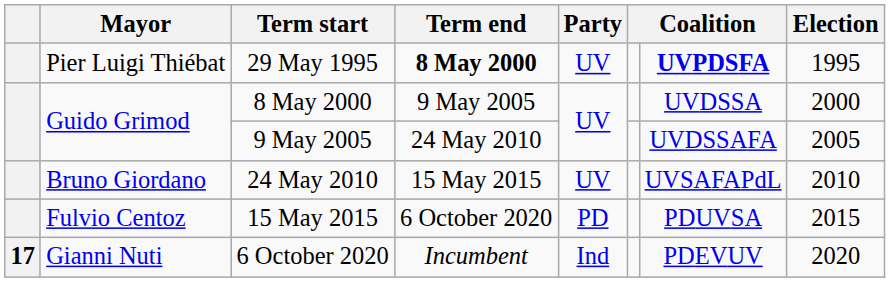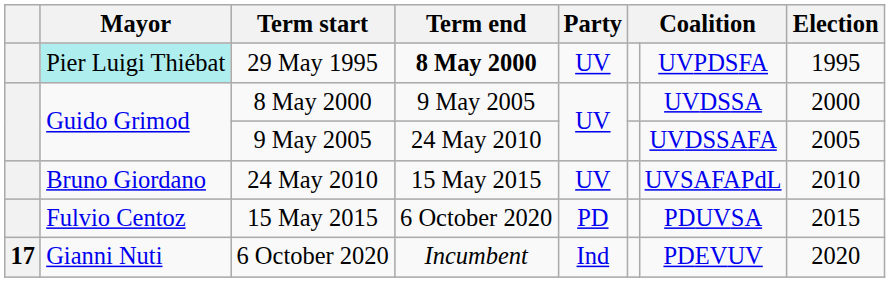(136, 62) no background -> (136, 62) paleturquoise background
(713, 62) bold -> (713, 62) normal
